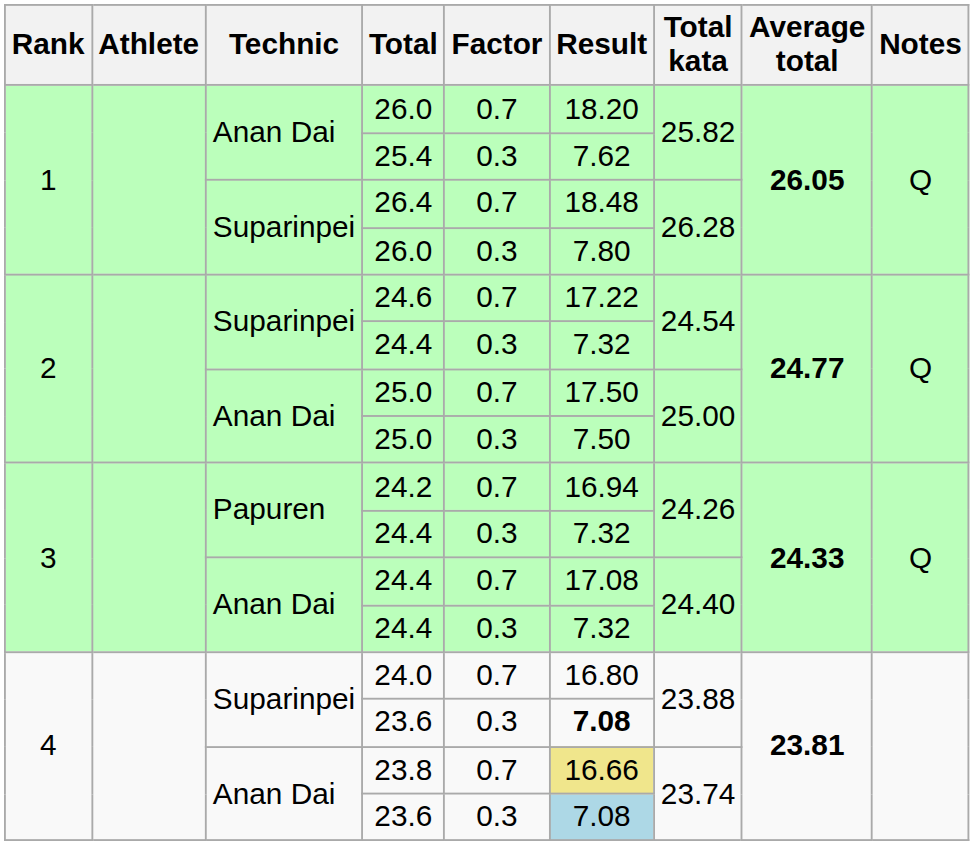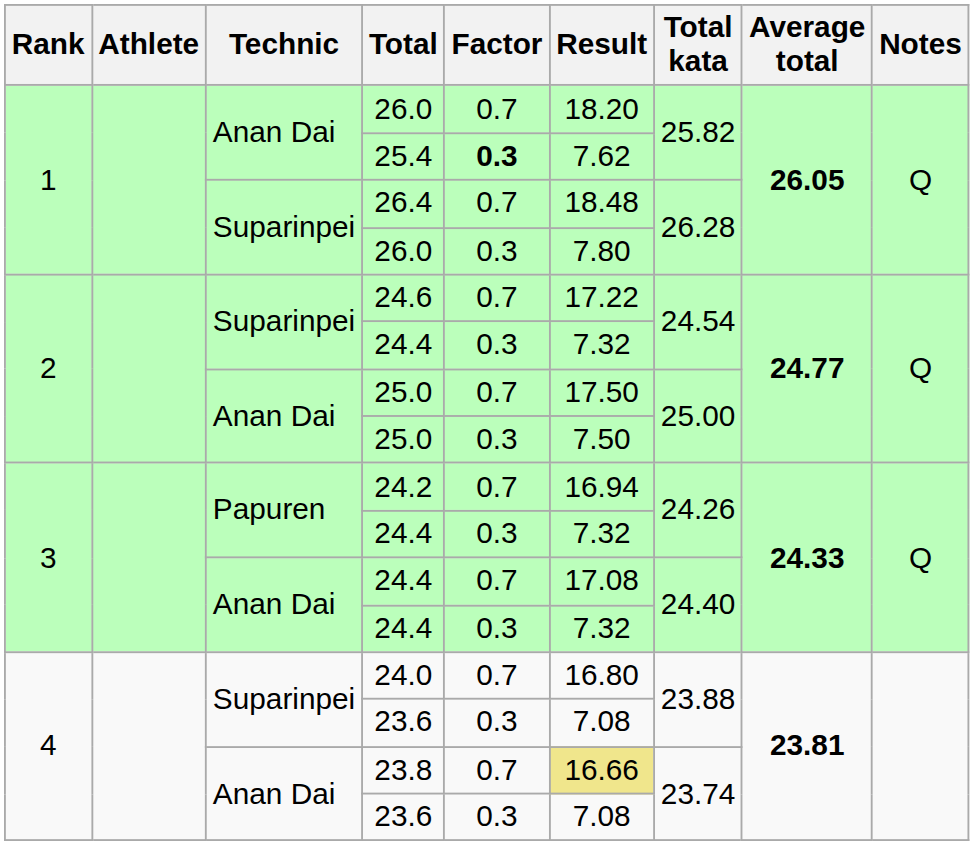(497, 155) normal -> (497, 155) bold
(602, 722) bold -> (602, 722) normal
(602, 816) lightblue background -> (602, 816) no background
